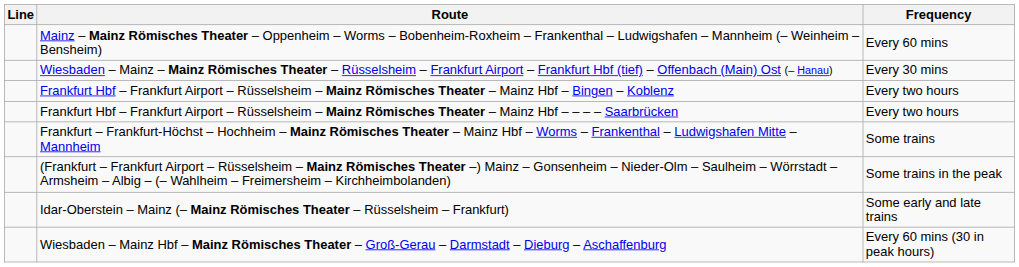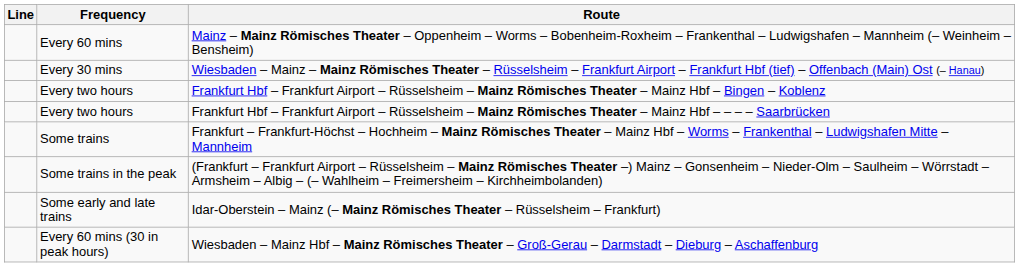columns swapped: (450, 14) <-> (939, 14)
